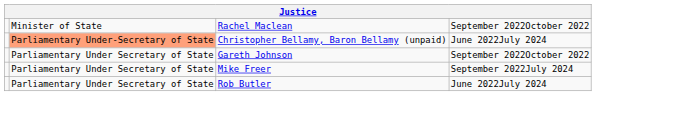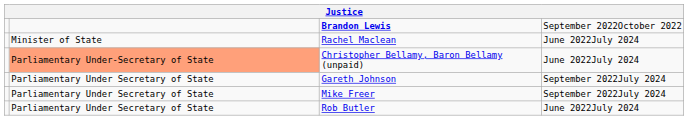+ row: (356, 26)
(520, 26) September 2022October 2022 -> (591, 40) June 2022July 2024
(520, 55) September 2022October 2022 -> (605, 79) September 2022July 2024
